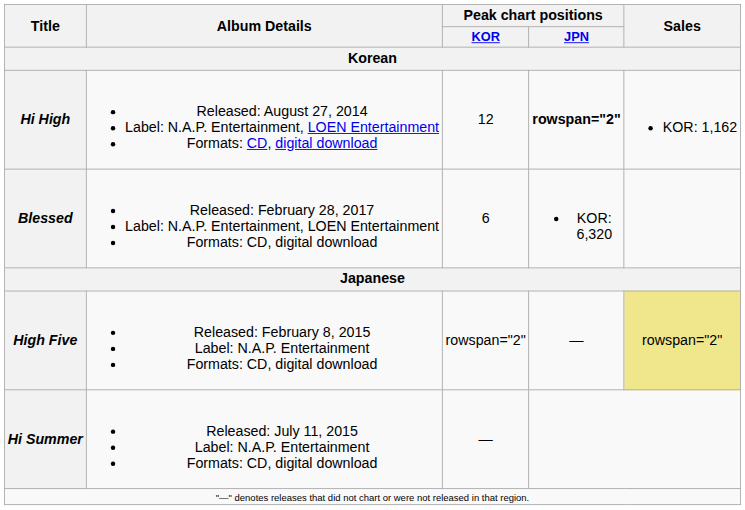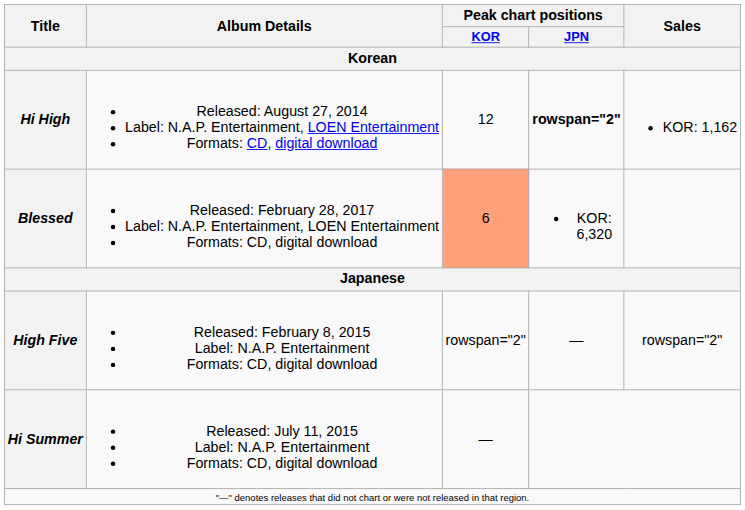(486, 218) no background -> (486, 218) lightsalmon background
(682, 340) khaki background -> (682, 340) no background
